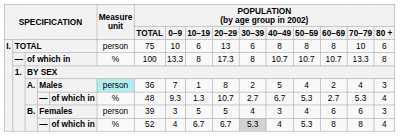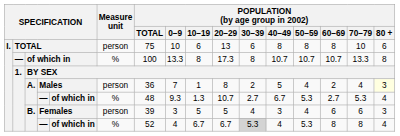(116, 85) paleturquoise background -> (116, 85) no background
(384, 85) no background -> (384, 85) lightyellow background
